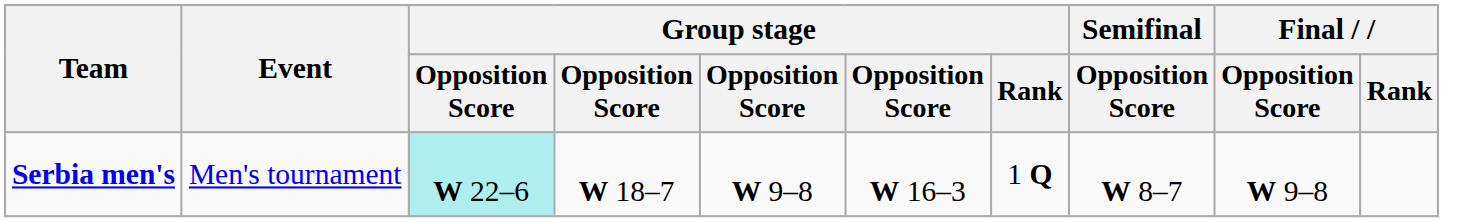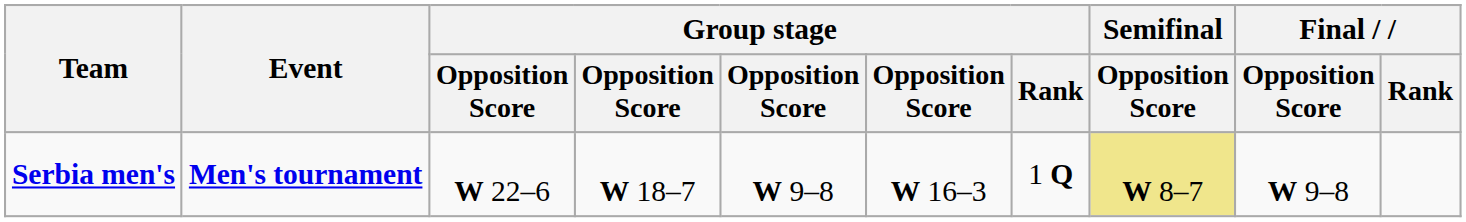(295, 174) normal -> (306, 174) bold
(481, 191) paleturquoise background -> (502, 191) no background
(1142, 191) no background -> (1163, 191) khaki background
